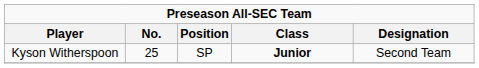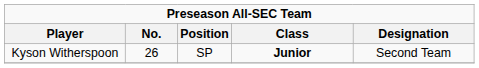(151, 53) 25 -> (151, 53) 26
